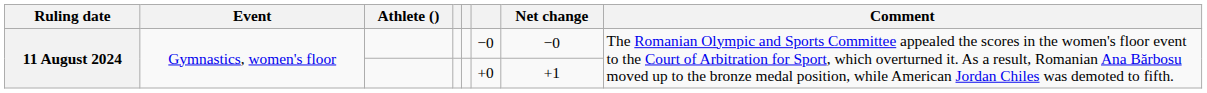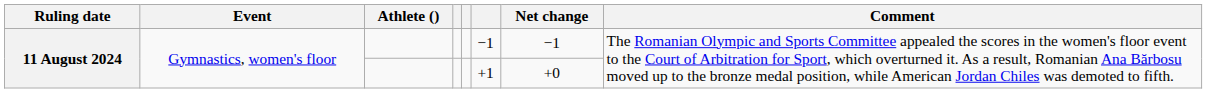(486, 43) −0 -> (486, 43) −1
(552, 43) −0 -> (552, 43) −1
(486, 73) +0 -> (486, 73) +1
(552, 73) +1 -> (552, 73) +0
